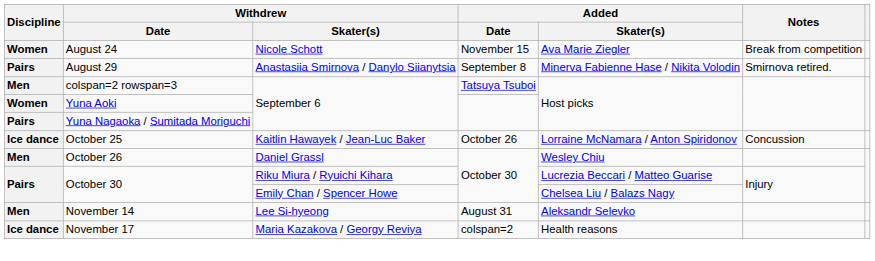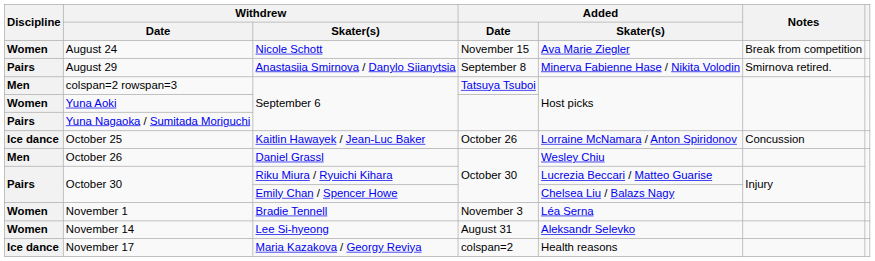+ row: (97, 211)
(18, 211) Men -> (27, 229) Women
